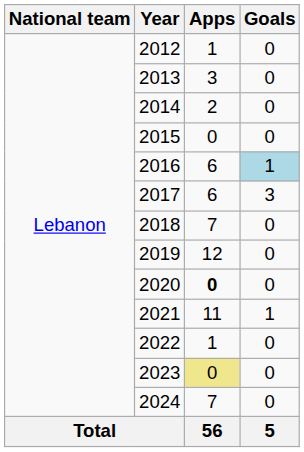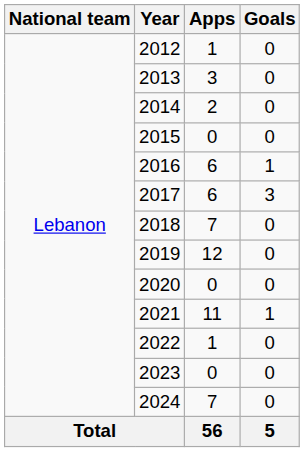(270, 166) lightblue background -> (270, 166) no background
(212, 284) bold -> (212, 284) normal
(212, 372) khaki background -> (212, 372) no background
